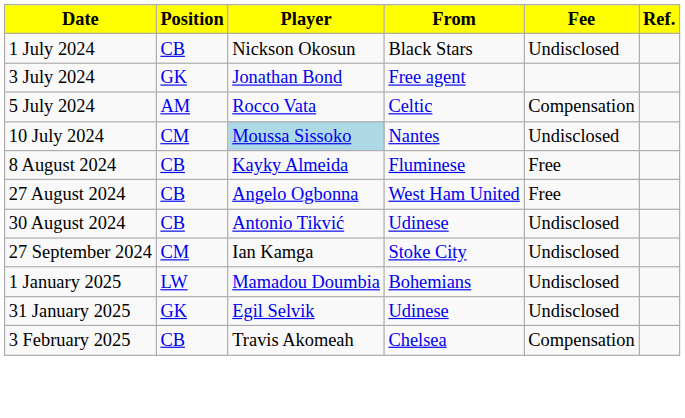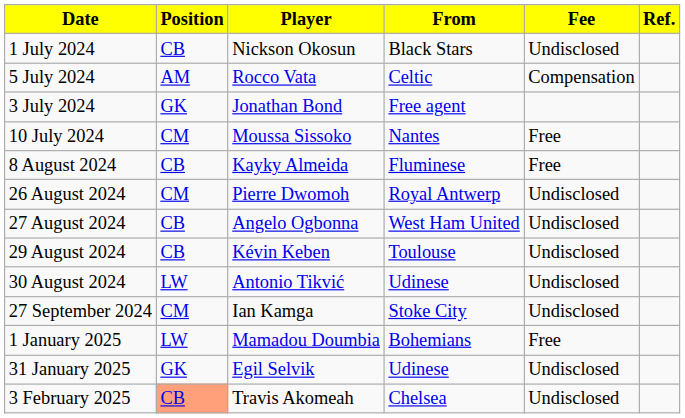rows swapped: (52, 77) <-> (52, 106)
(292, 135) lightblue background -> (292, 135) no background
(574, 135) Undisclosed -> (545, 135) Free
+ row: (67, 194)
(545, 194) Free -> (574, 223) Undisclosed
+ row: (67, 252)
(173, 223) CB -> (174, 281) LW
(574, 281) Undisclosed -> (545, 340) Free
(173, 340) no background -> (173, 398) lightsalmon background
(581, 340) Compensation -> (574, 398) Undisclosed
